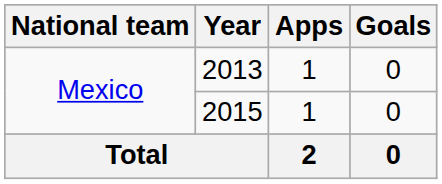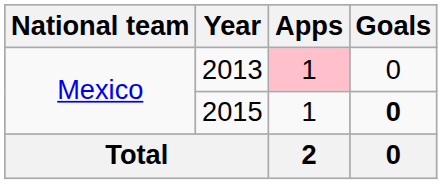(309, 69) no background -> (309, 69) pink background
(393, 112) normal -> (393, 112) bold
